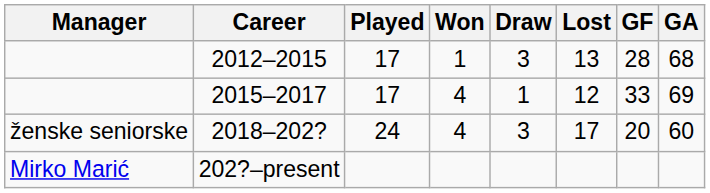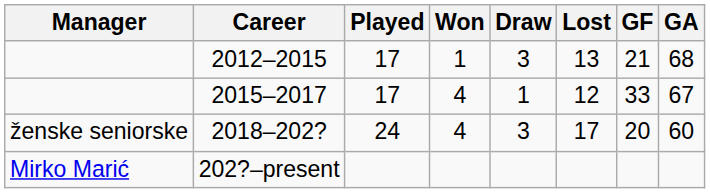(637, 59) 28 -> (637, 59) 21
(681, 95) 69 -> (681, 95) 67
